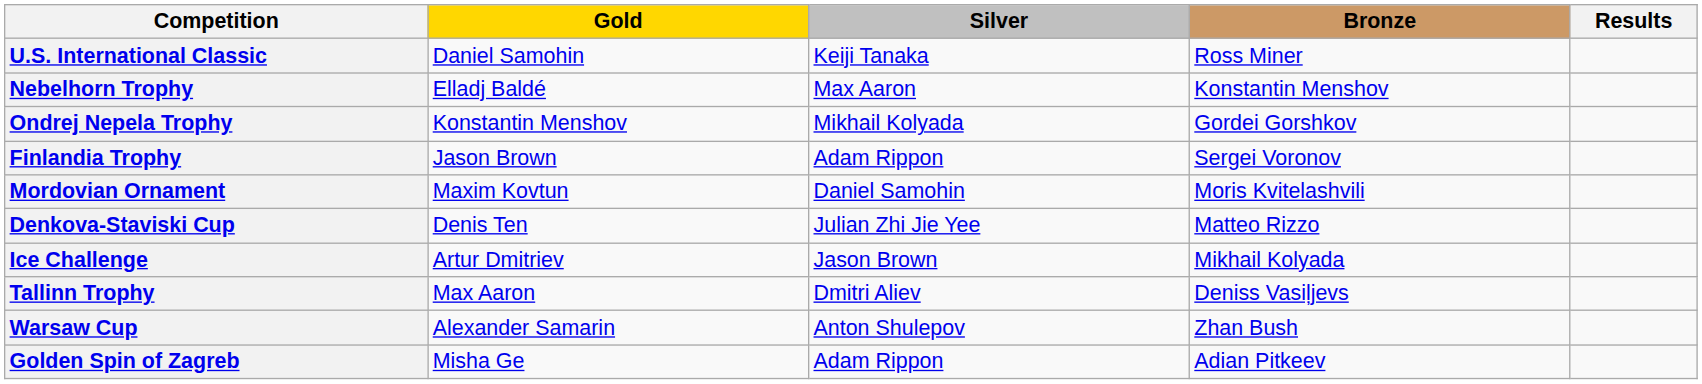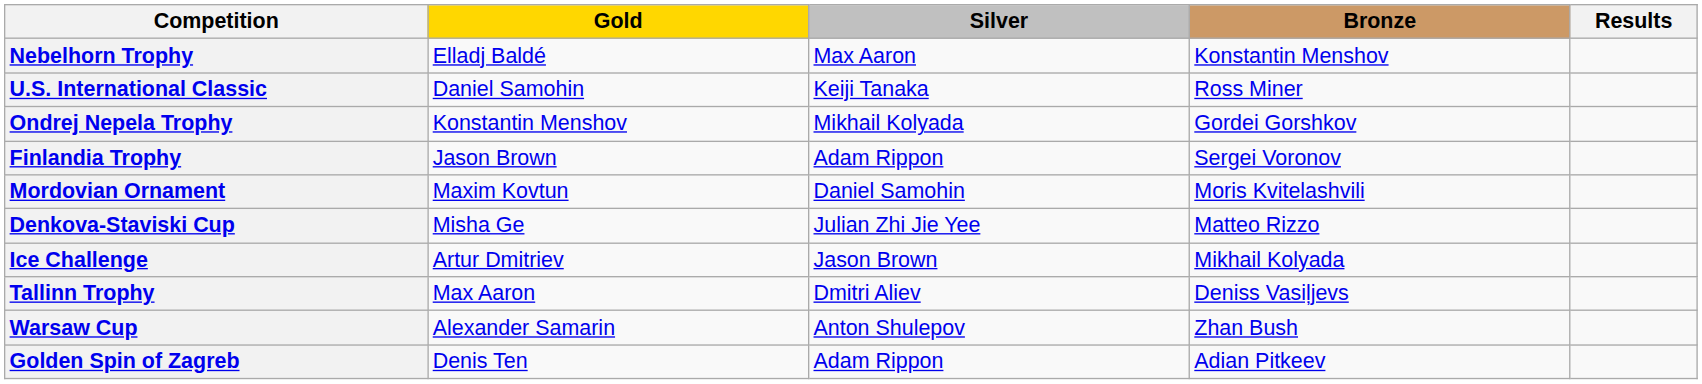rows swapped: (138, 55) <-> (101, 89)
(480, 225) Denis Ten -> (479, 225) Misha Ge
(479, 361) Misha Ge -> (480, 361) Denis Ten
